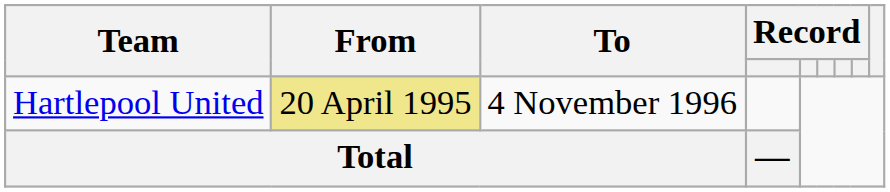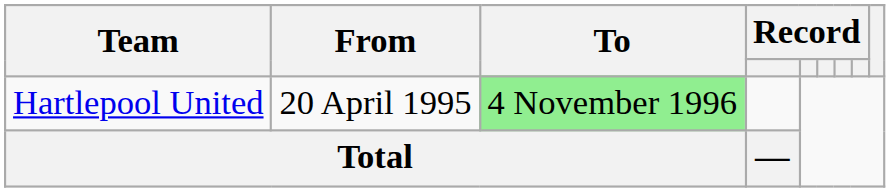(375, 102) khaki background -> (375, 102) no background
(612, 102) no background -> (612, 102) lightgreen background
